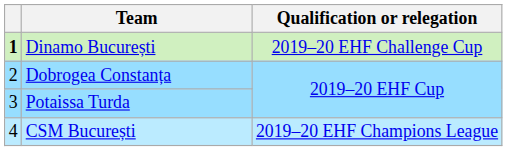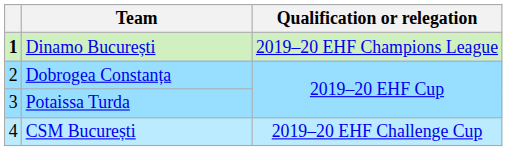(377, 46) 2019–20 EHF Challenge Cup -> (377, 46) 2019–20 EHF Champions League
(377, 131) 2019–20 EHF Champions League -> (377, 131) 2019–20 EHF Challenge Cup
